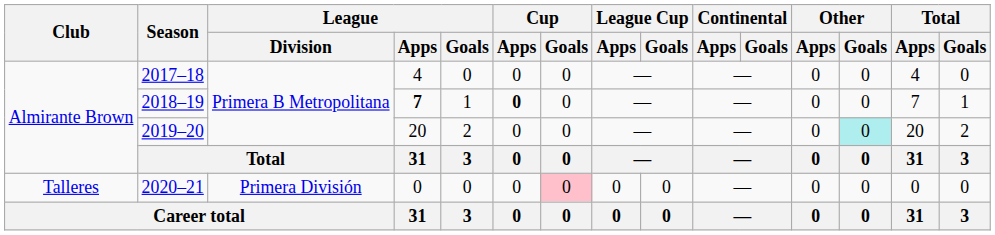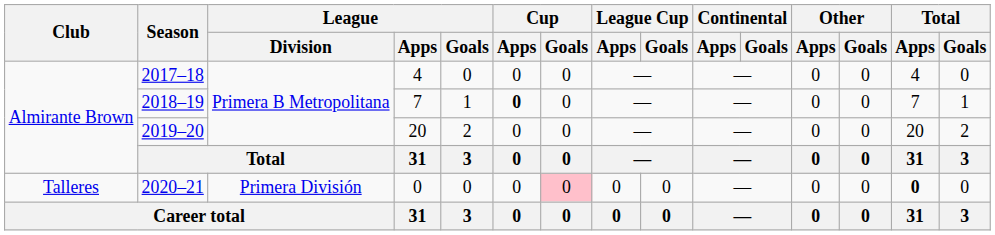(417, 103) bold -> (417, 103) normal
(865, 131) paleturquoise background -> (865, 131) no background
(915, 187) normal -> (915, 187) bold
